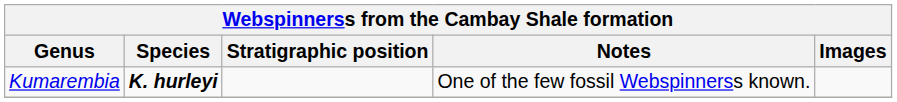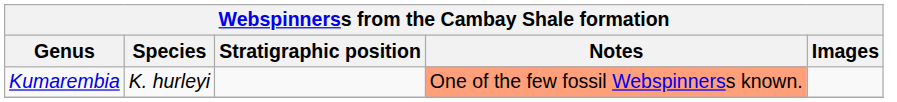(173, 81) bold -> (169, 81) normal
(624, 81) no background -> (616, 81) lightsalmon background
